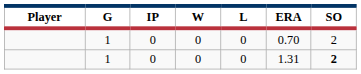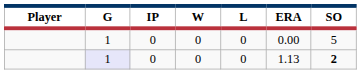(289, 39) 0.70 -> (289, 39) 0.00
(334, 39) 2 -> (334, 39) 5
(108, 59) no background -> (108, 59) lavender background
(289, 59) 1.31 -> (289, 59) 1.13
